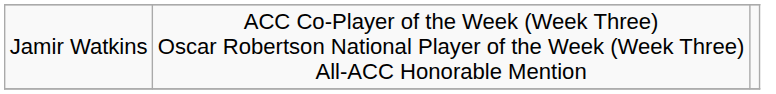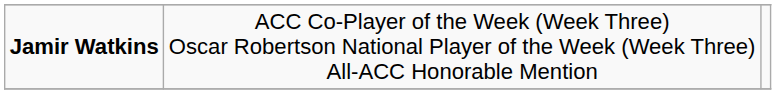(79, 46) normal -> (84, 46) bold
